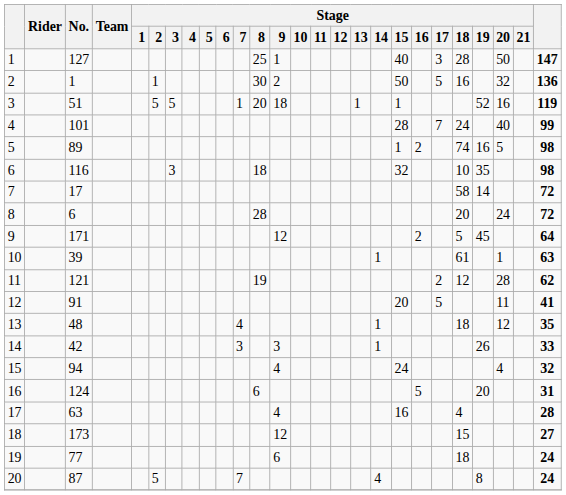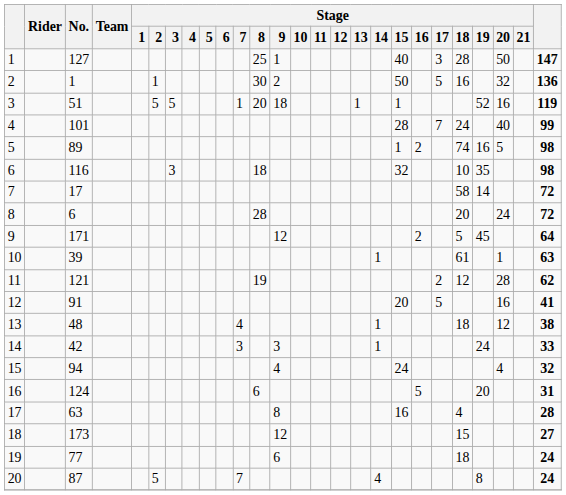(503, 302) 11 -> (503, 302) 16
(547, 324) 35 -> (547, 324) 38
(483, 346) 26 -> (483, 346) 24
(277, 412) 4 -> (277, 412) 8
